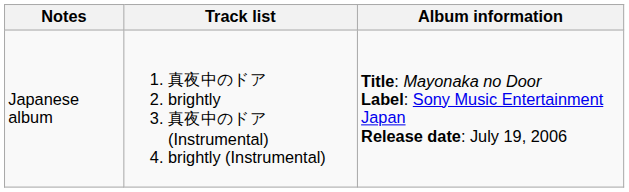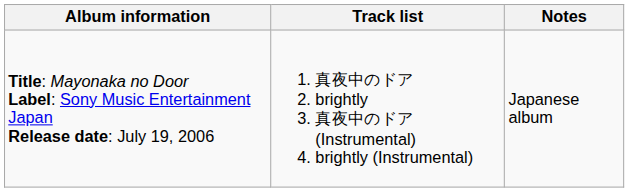columns swapped: (490, 17) <-> (64, 17)
